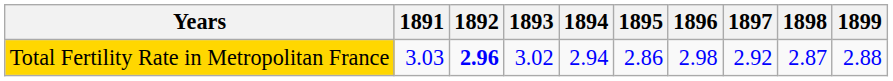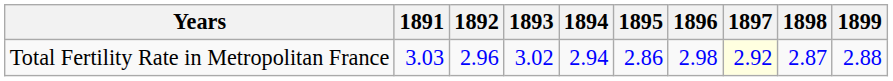(200, 57) gold background -> (200, 57) no background
(479, 57) bold -> (479, 57) normal
(753, 57) no background -> (753, 57) lightyellow background
